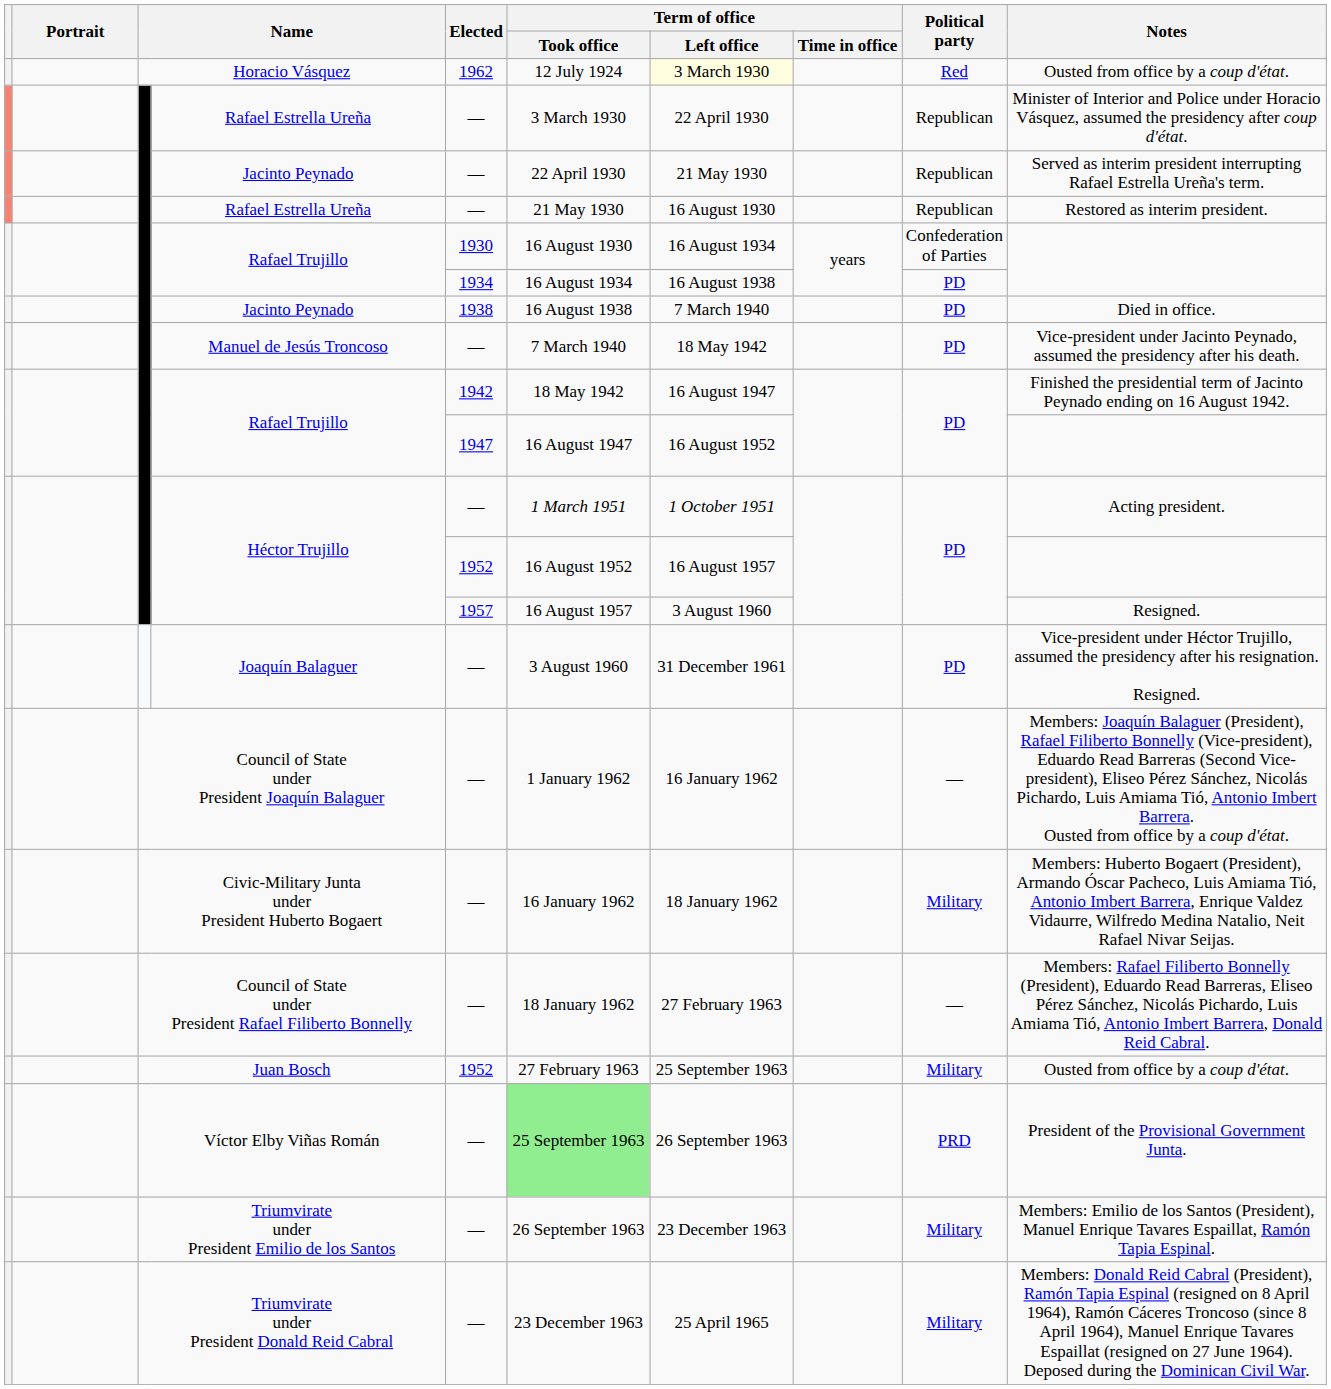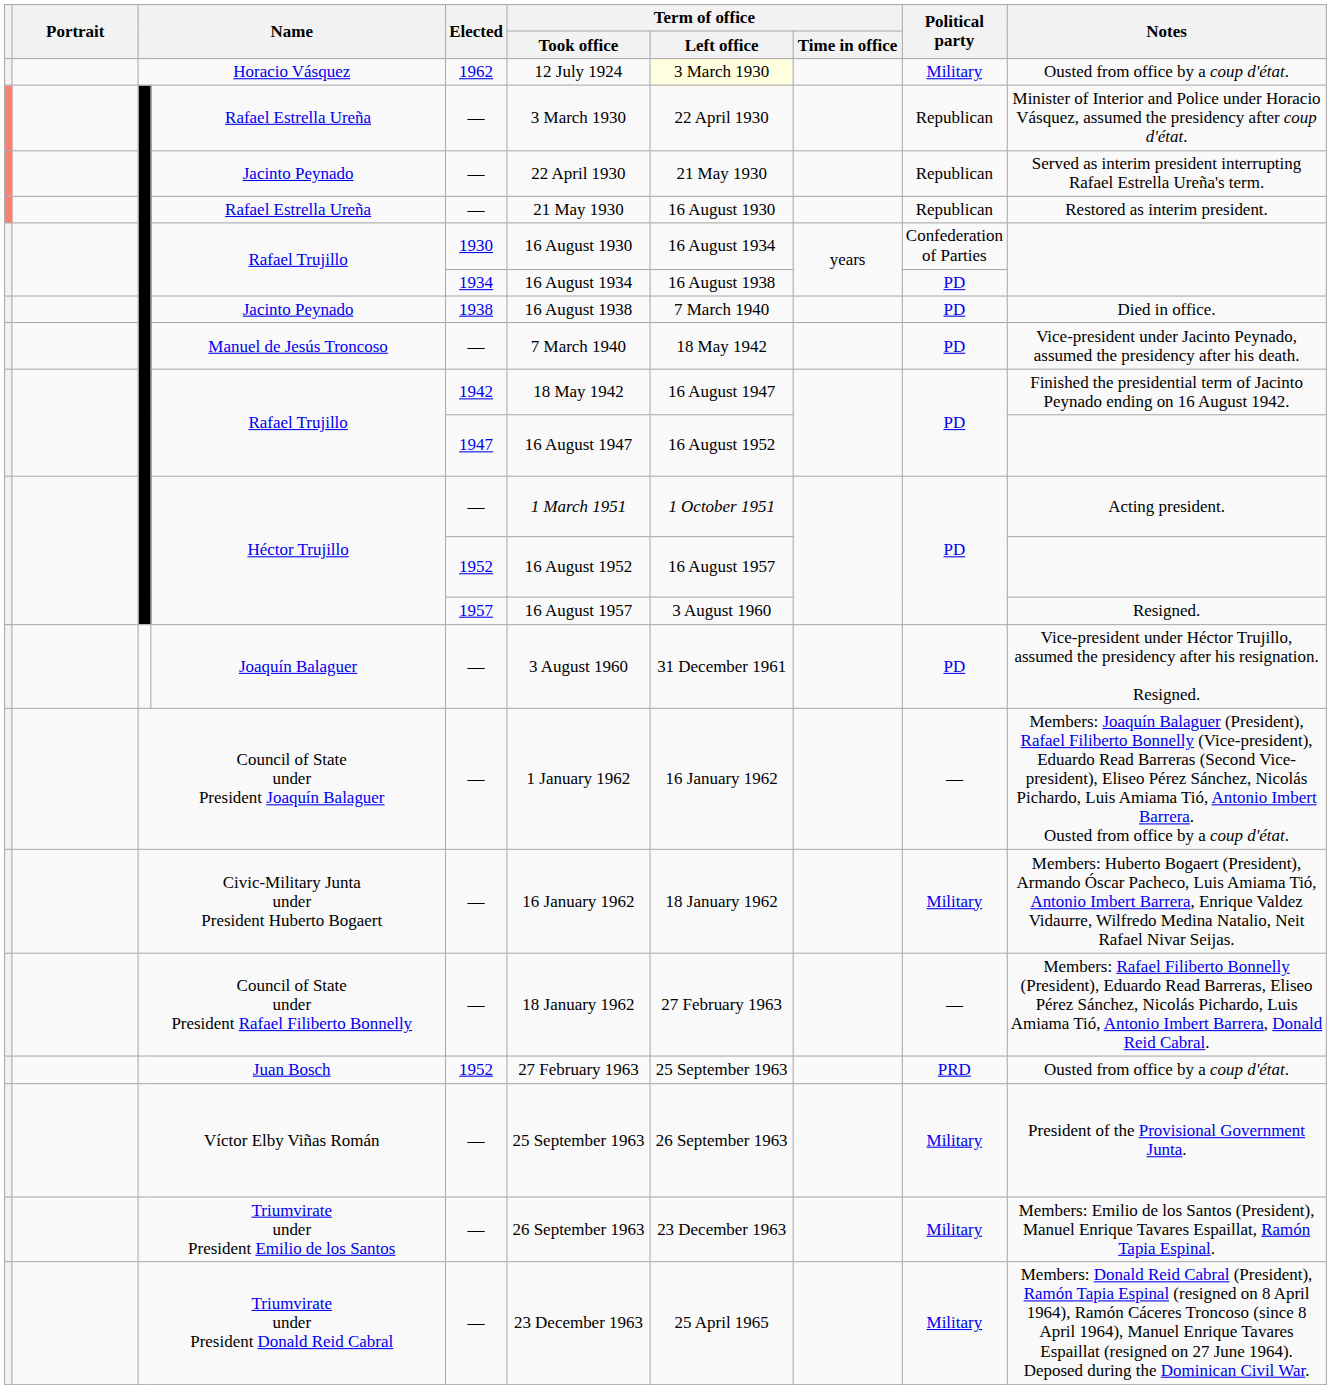(954, 71) Red -> (954, 71) Military
(954, 1069) Military -> (954, 1069) PRD
(578, 1139) lightgreen background -> (578, 1139) no background
(954, 1139) PRD -> (954, 1139) Military
